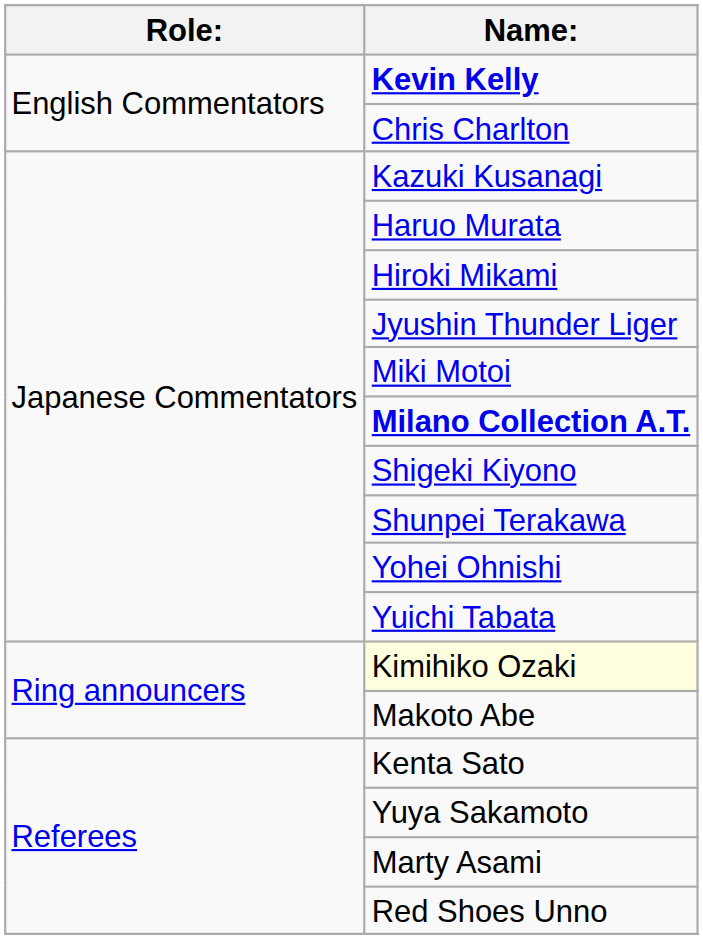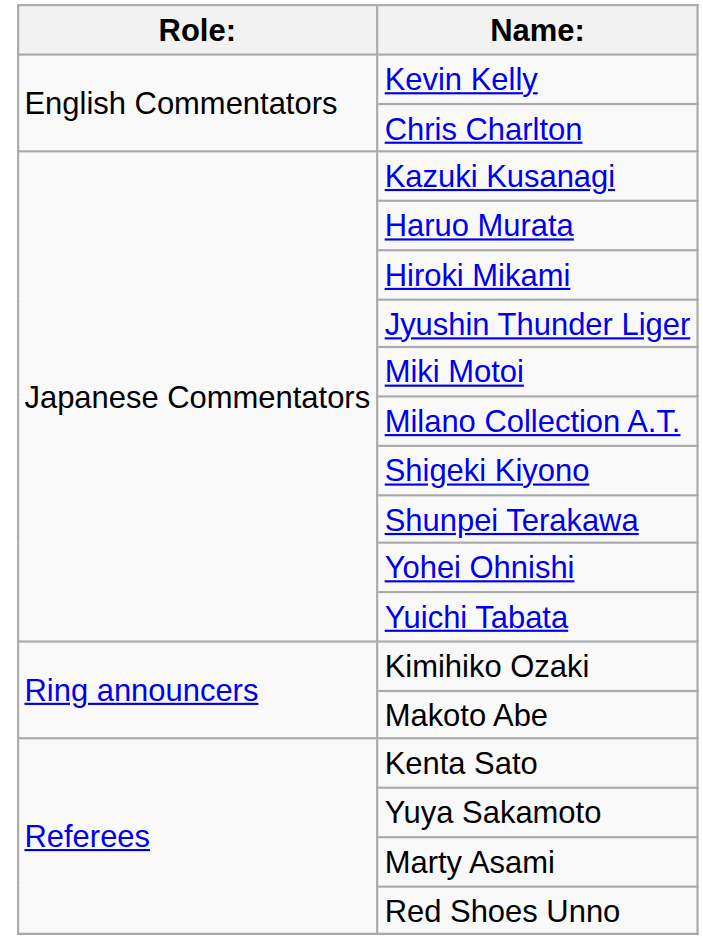(455, 79) bold -> (461, 79) normal
(531, 421) bold -> (533, 421) normal
(474, 666) lightyellow background -> (487, 666) no background
